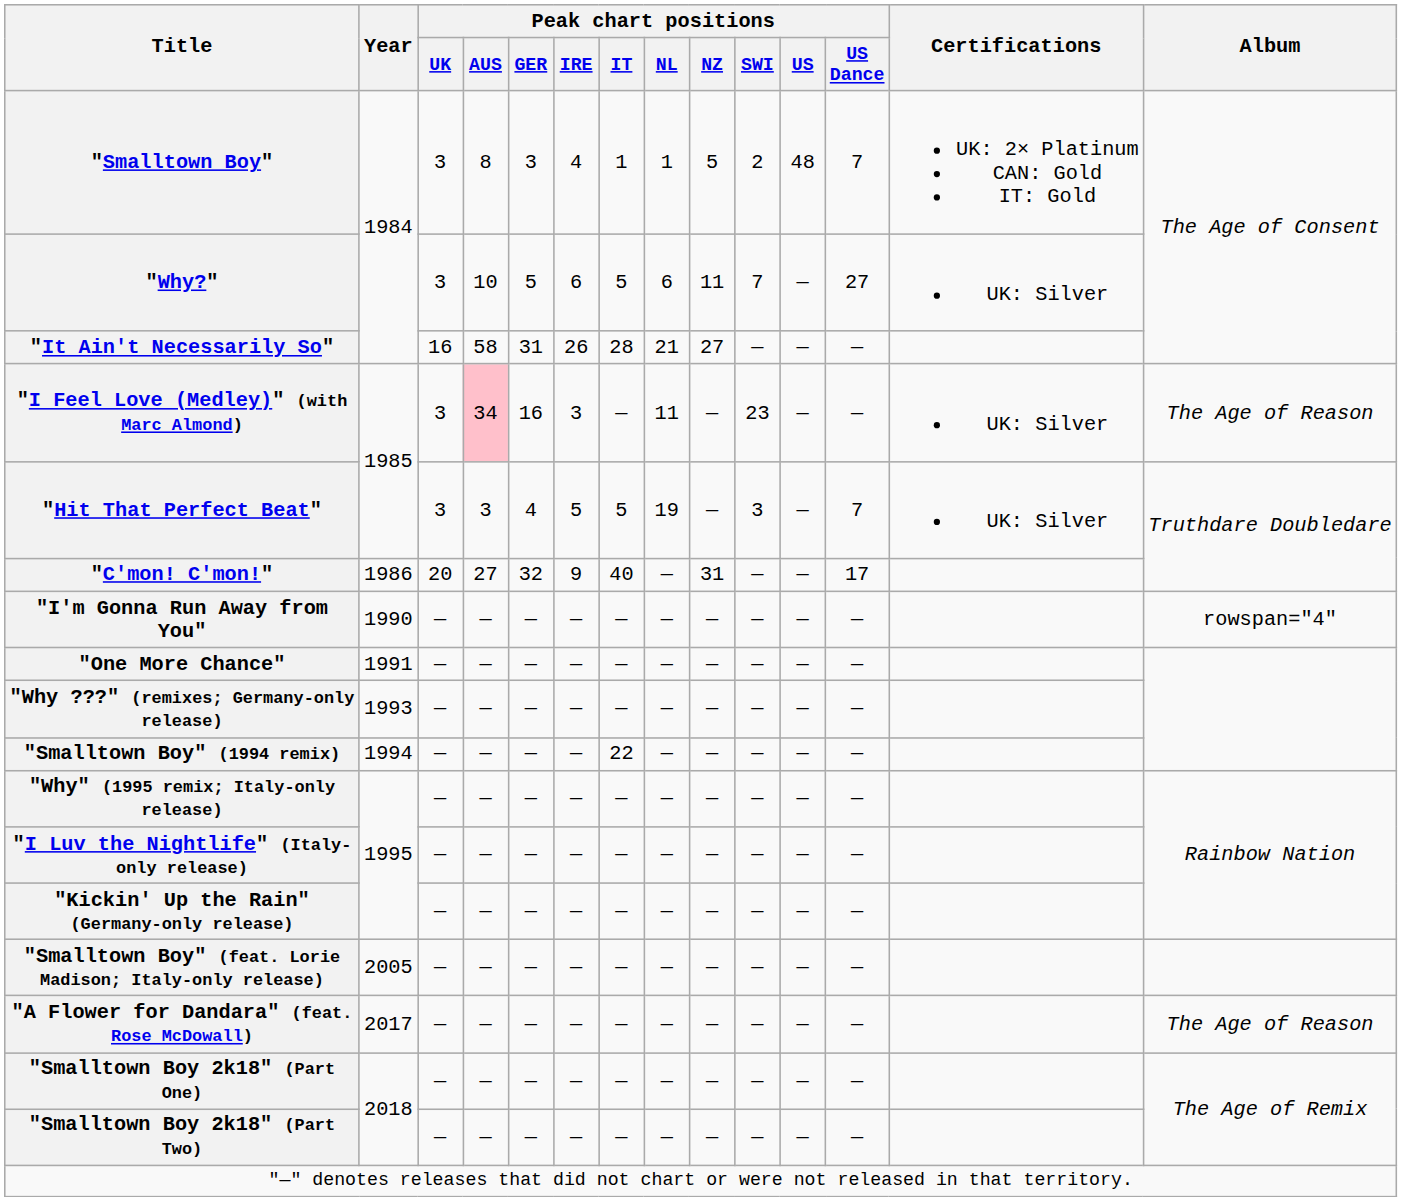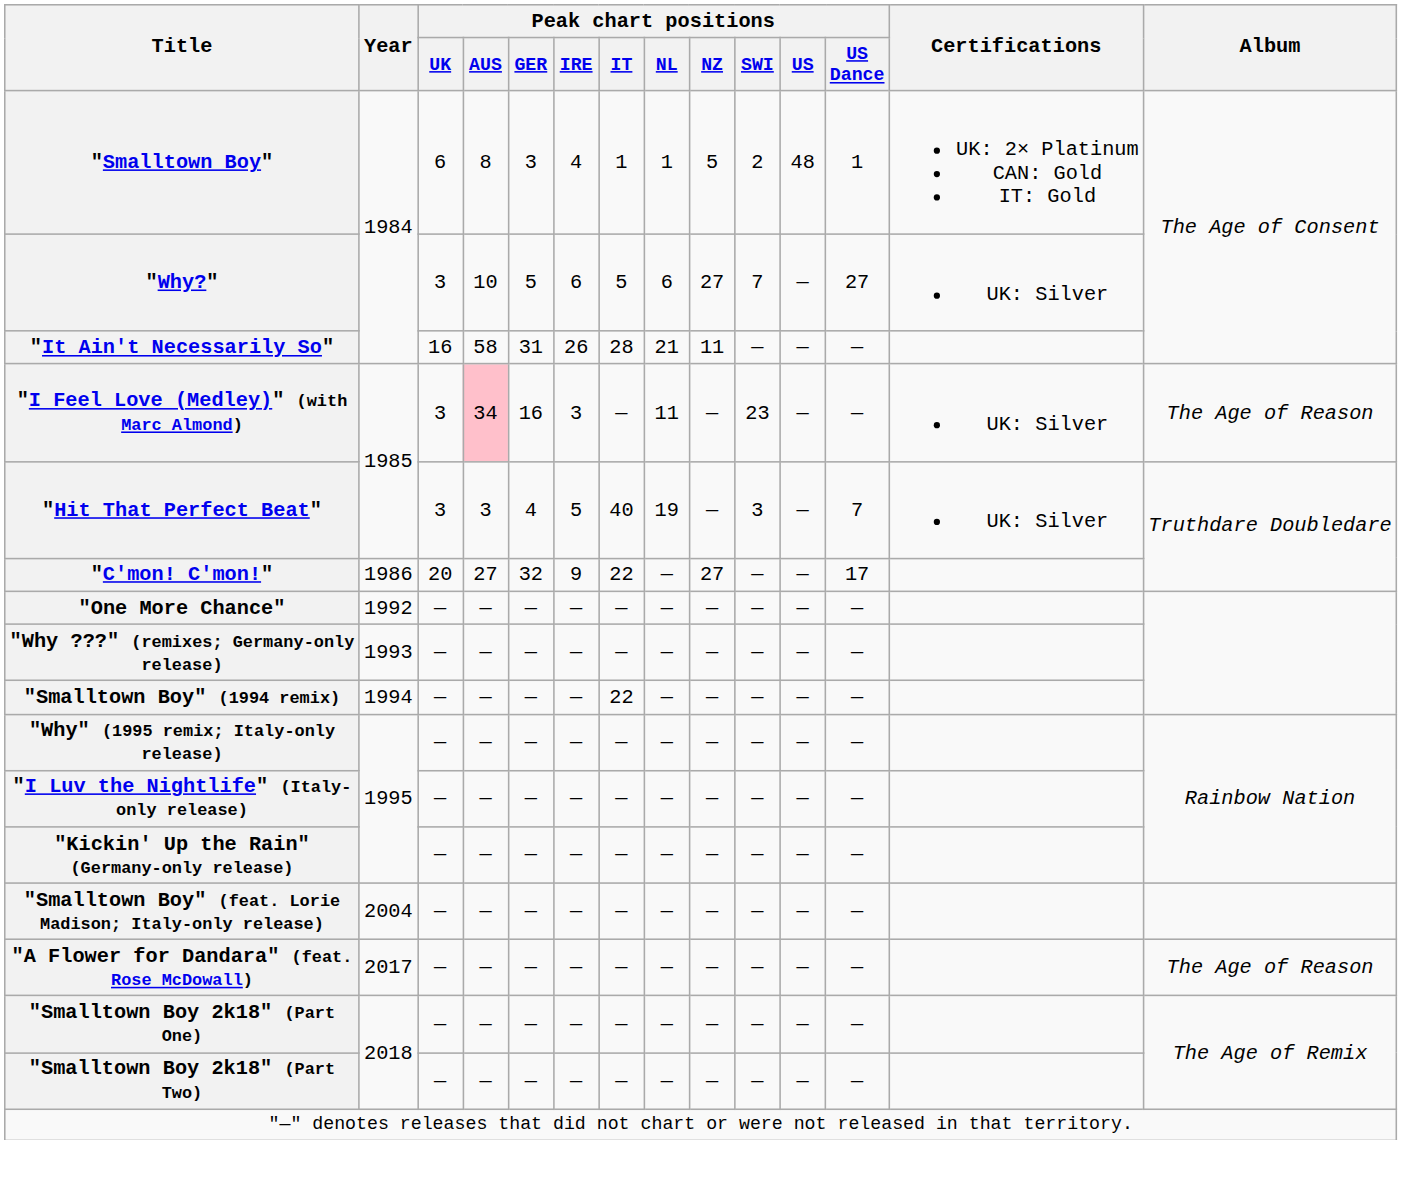(440, 162) 3 -> (440, 162) 6
(857, 162) 7 -> (857, 162) 1
(712, 283) 11 -> (712, 283) 27
(712, 348) 27 -> (712, 348) 11
(621, 510) 5 -> (621, 510) 40
(621, 575) 40 -> (621, 575) 22
(712, 575) 31 -> (712, 575) 27
- row: (182, 620)
(388, 664) 1991 -> (388, 608) 1992
(388, 968) 2005 -> (388, 911) 2004
